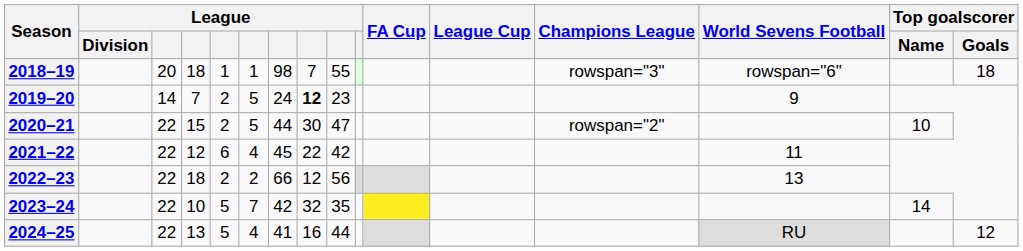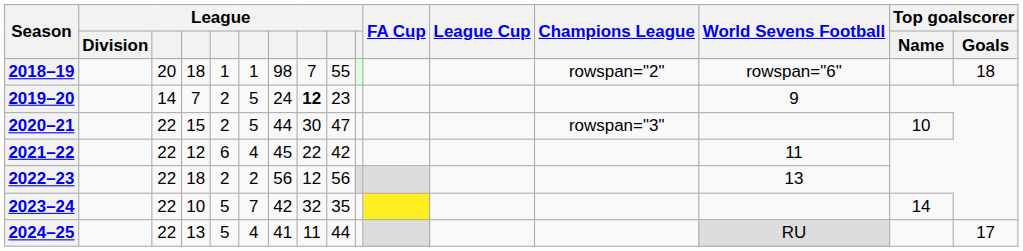(617, 71) rowspan="3" -> (617, 71) rowspan="2"
(617, 125) rowspan="2" -> (617, 125) rowspan="3"
(283, 179) 66 -> (283, 179) 56
(312, 233) 16 -> (312, 233) 11
(986, 233) 12 -> (986, 233) 17
